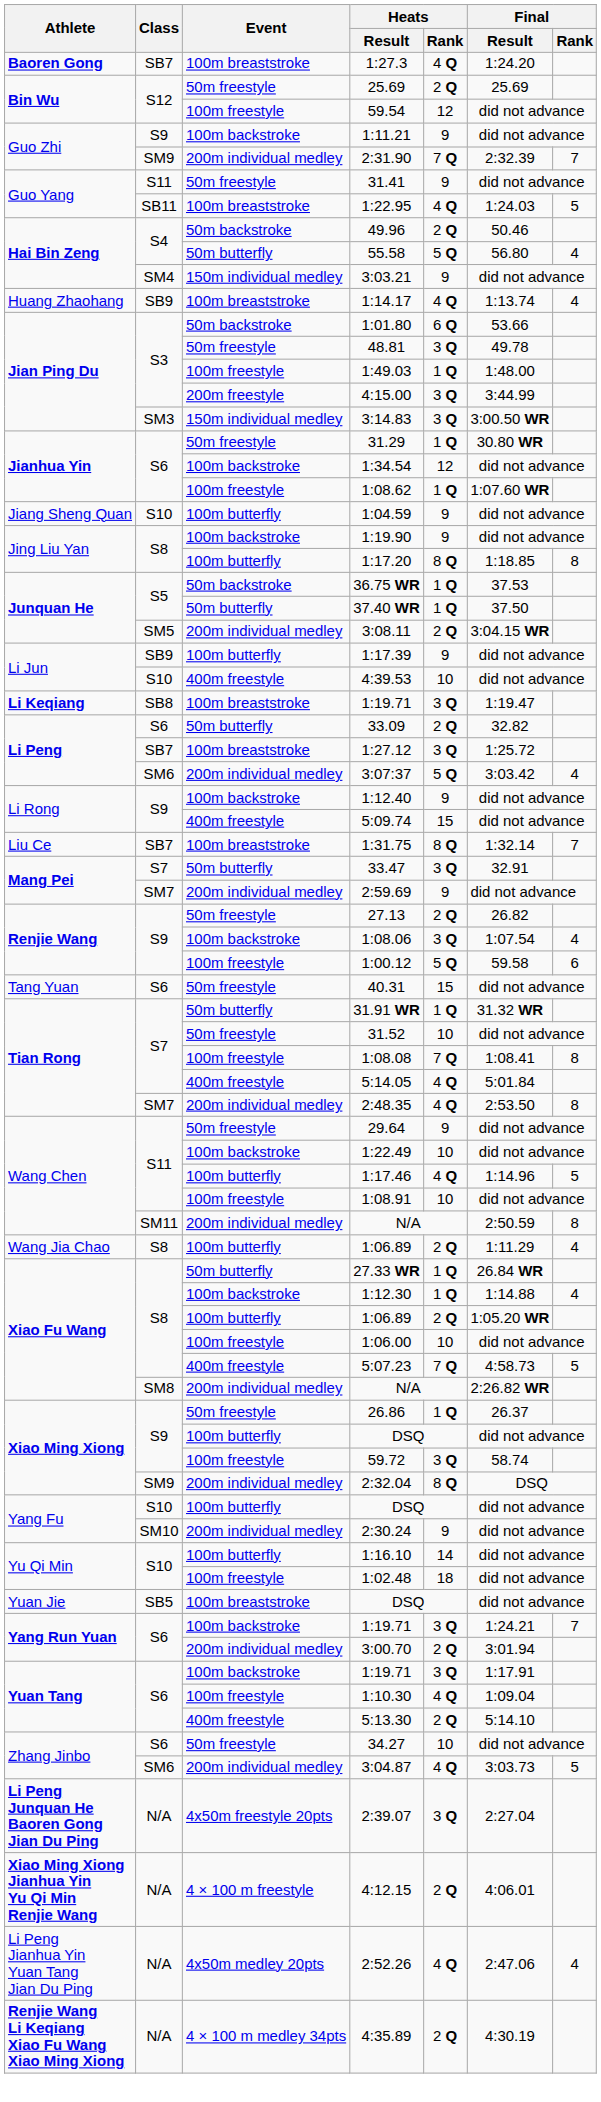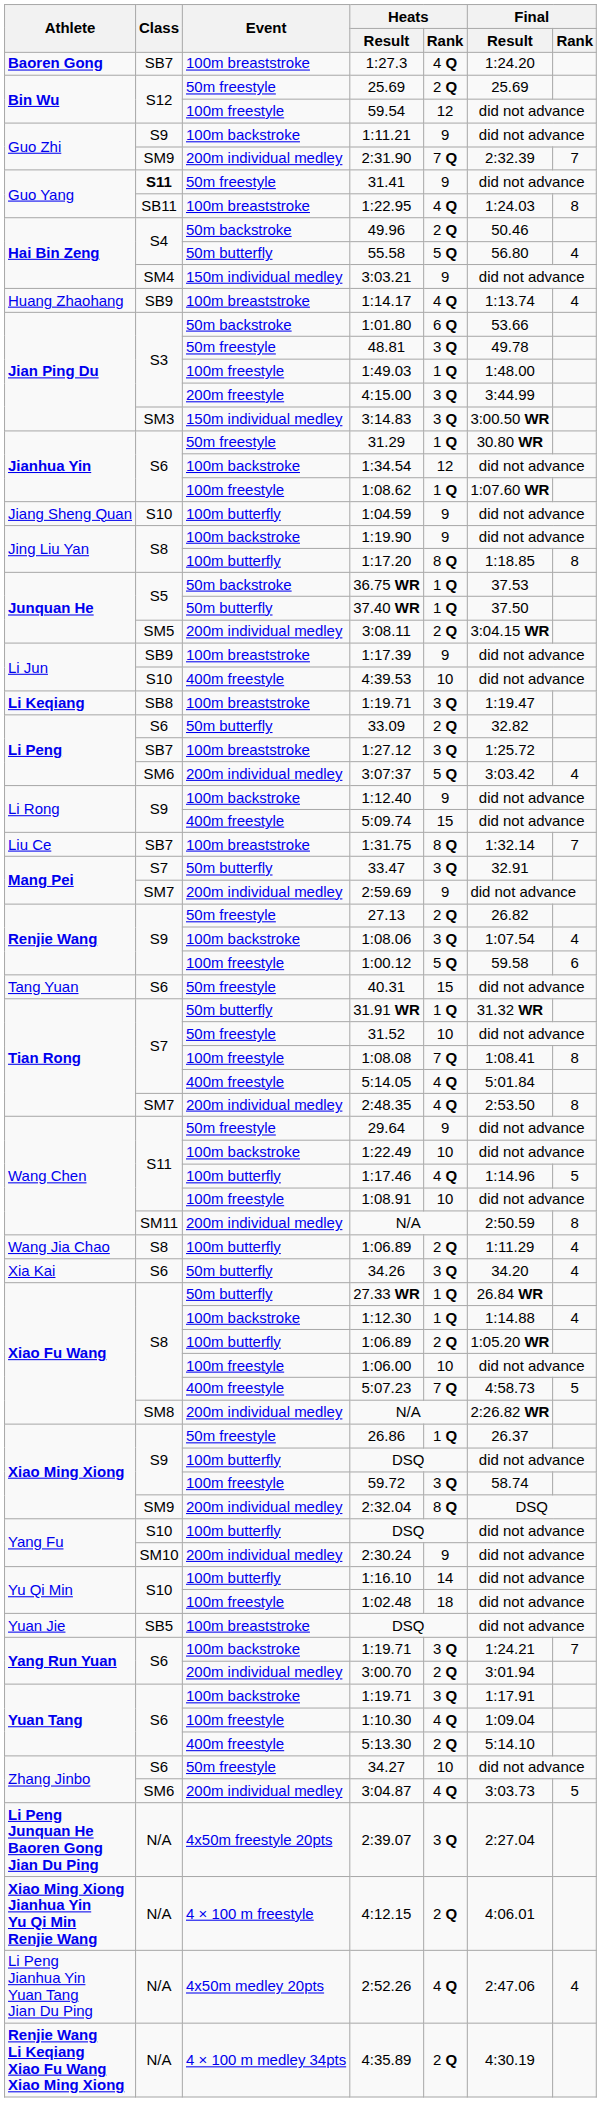(159, 182) normal -> (159, 182) bold
(575, 206) 5 -> (575, 206) 8
(233, 656) 100m butterfly -> (248, 656) 100m breaststroke
+ row: (32, 1271)
